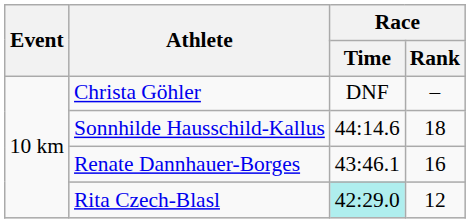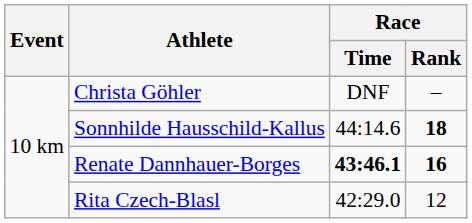(435, 128) normal -> (436, 128) bold
(367, 164) normal -> (368, 164) bold
(435, 164) normal -> (436, 164) bold
(367, 199) paleturquoise background -> (368, 199) no background
